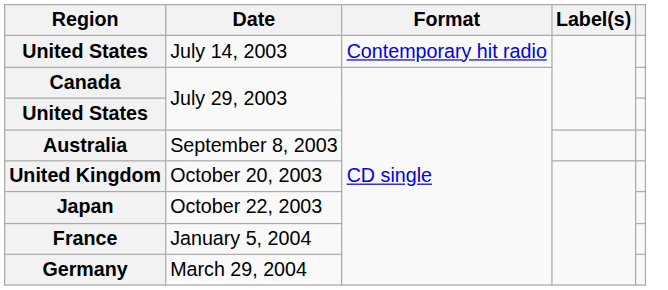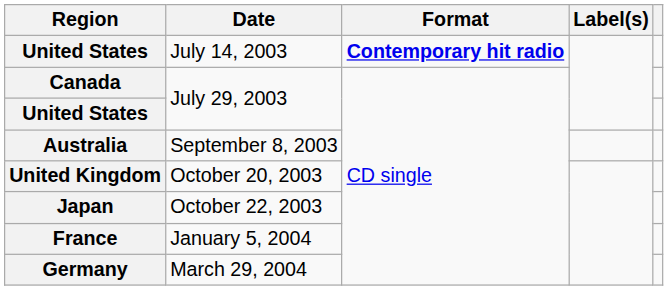(447, 51) normal -> (455, 51) bold
